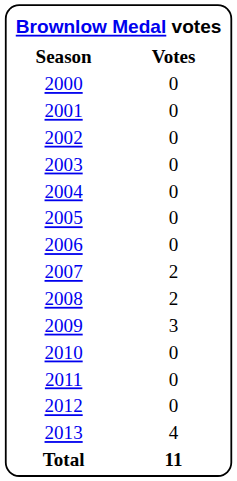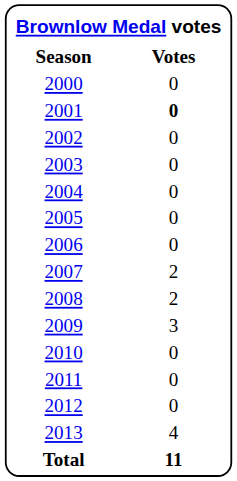(174, 111) normal -> (174, 111) bold
